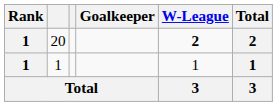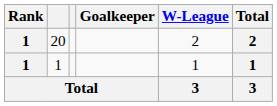(195, 40) bold -> (195, 40) normal
